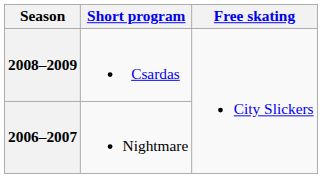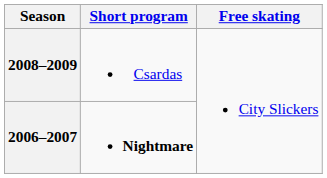(136, 146) normal -> (139, 146) bold
